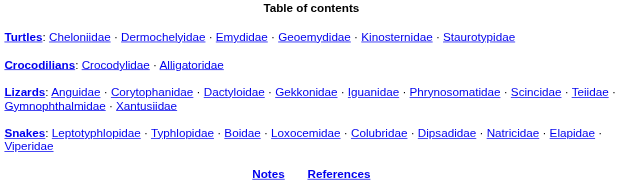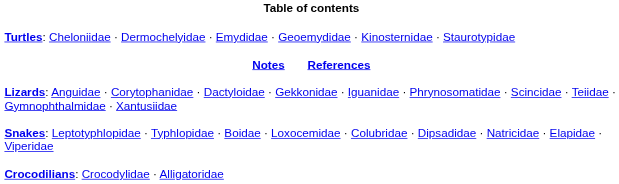(114, 65) Crocodilians: Crocodylidae · Alligatoridae -> (311, 65) Notes References
(311, 174) Notes References -> (114, 174) Crocodilians: Crocodylidae · Alligatoridae
